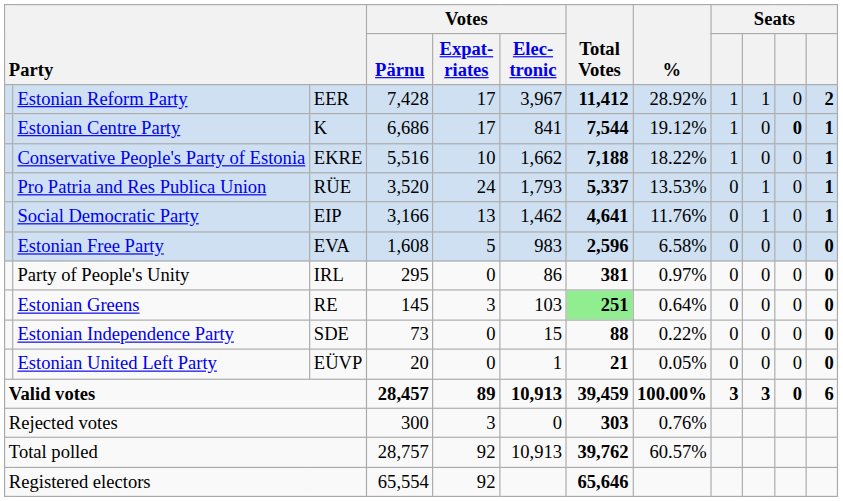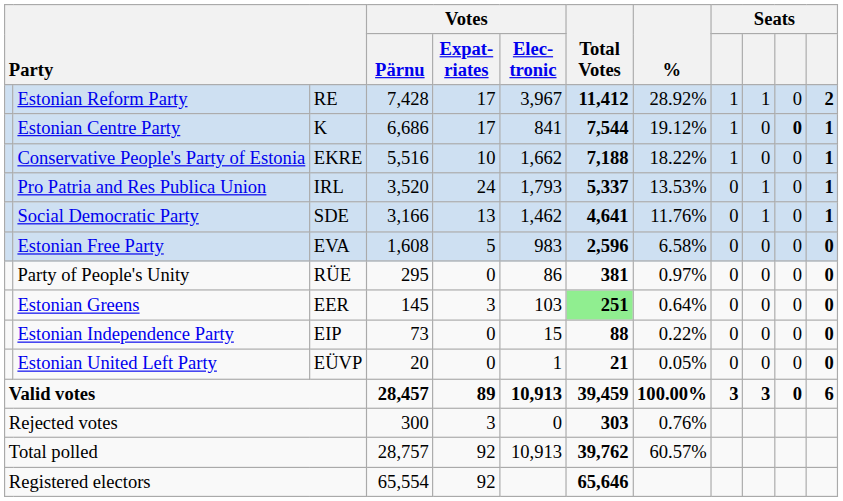(331, 98) EER -> (326, 98) RE
(332, 187) RÜE -> (329, 187) IRL
(328, 216) EIP -> (331, 216) SDE
(329, 275) IRL -> (332, 275) RÜE
(326, 305) RE -> (331, 305) EER
(331, 334) SDE -> (328, 334) EIP
